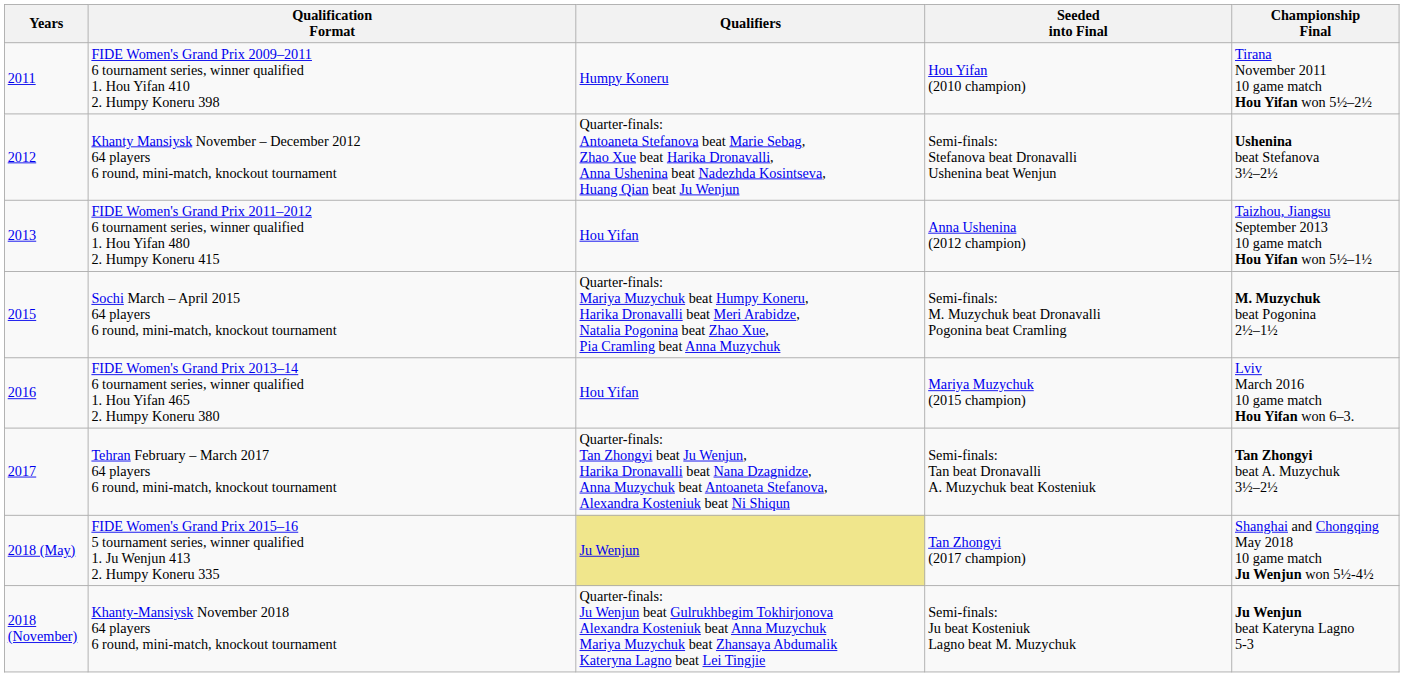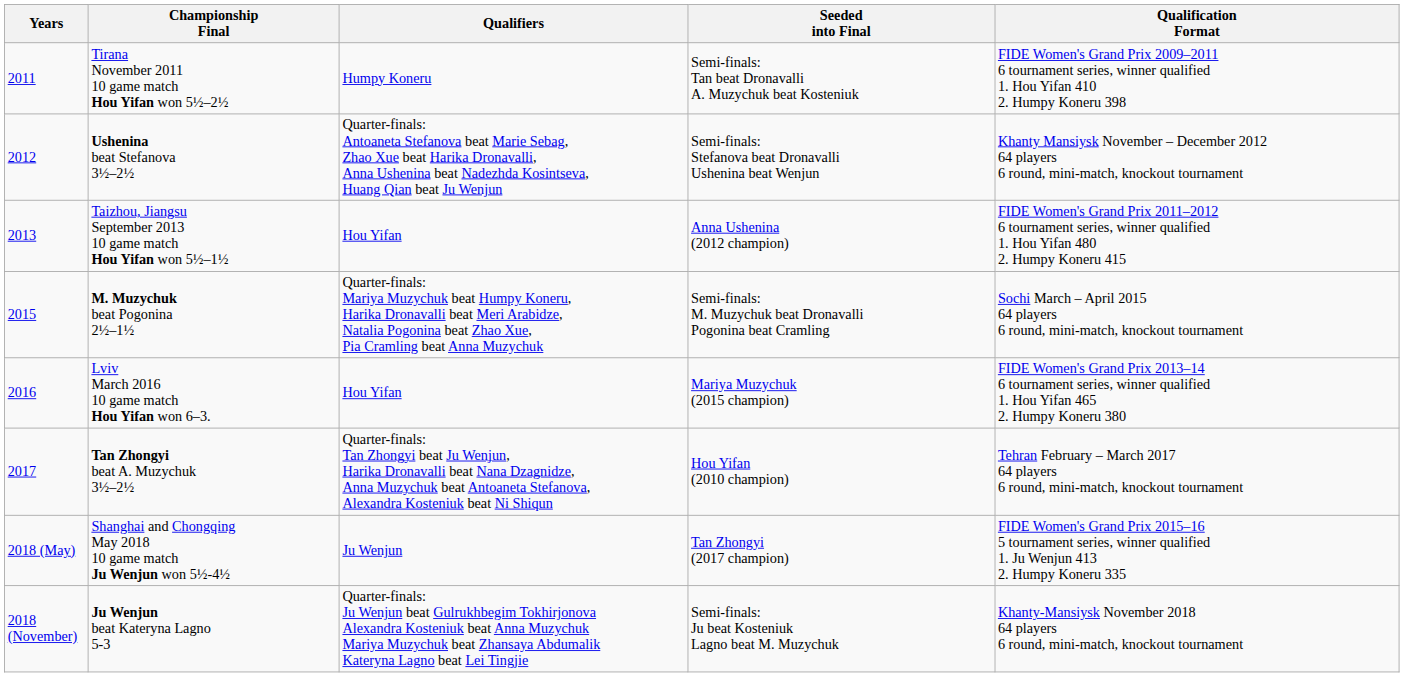columns swapped: (332, 23) <-> (1315, 23)
(977, 78) Hou Yifan (2010 champion) -> (775, 78) Semi-finals: Tan beat Dronavalli A. Muzychuk beat Kosteniuk
(1012, 471) Semi-finals: Tan beat Dronavalli A. Muzychuk beat Kosteniuk -> (740, 471) Hou Yifan (2010 champion)
(609, 550) khaki background -> (372, 550) no background
